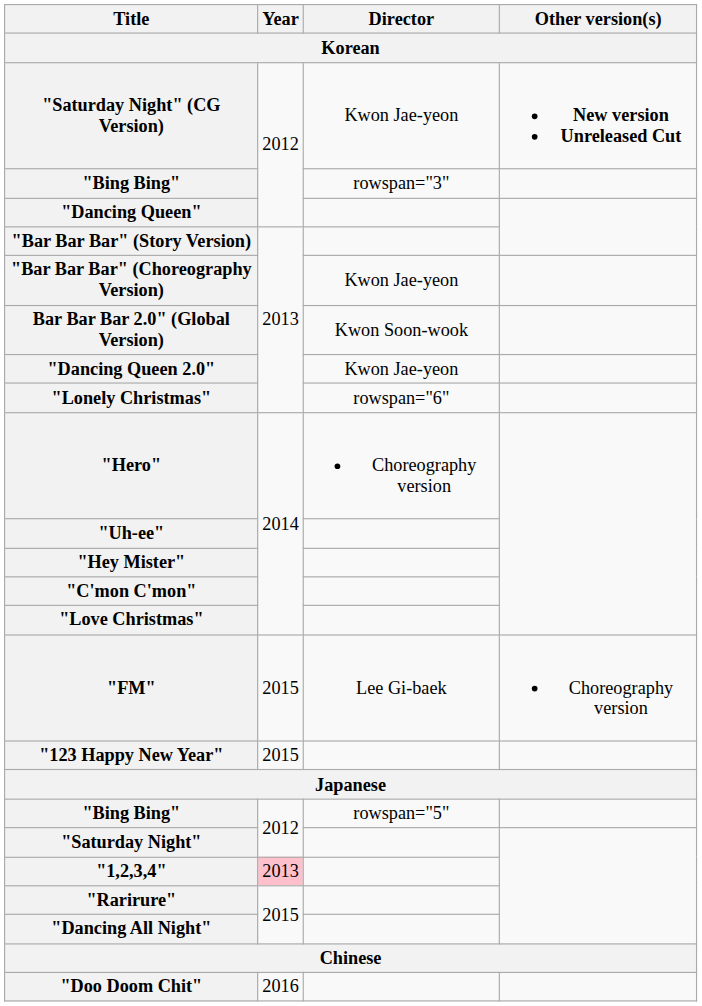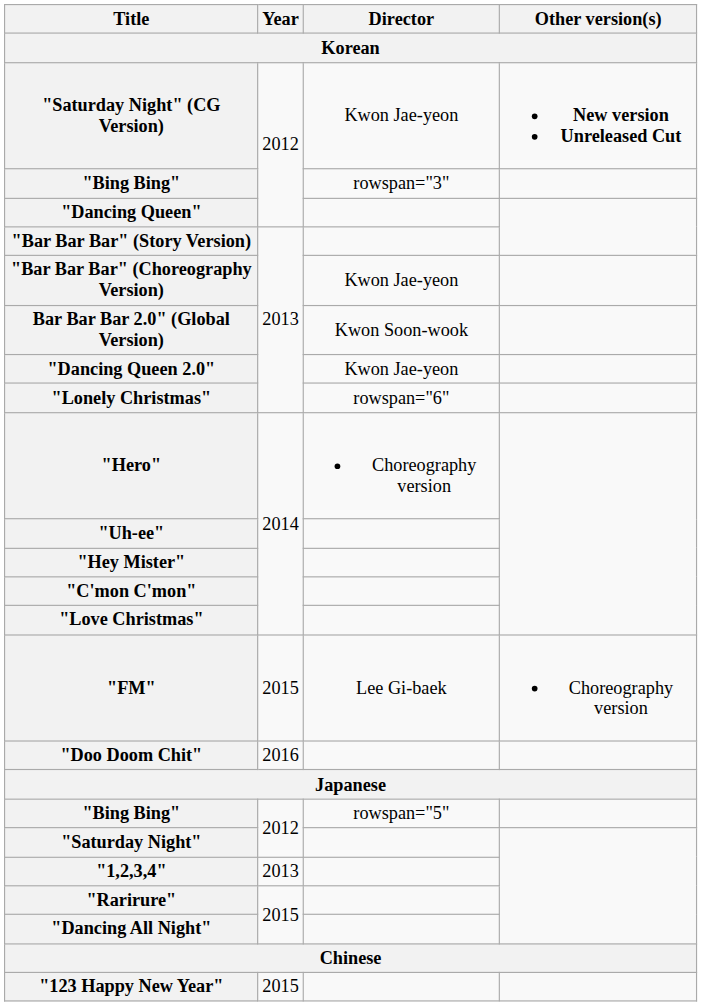rows swapped: (131, 986) <-> (131, 755)
(281, 871) pink background -> (281, 871) no background
